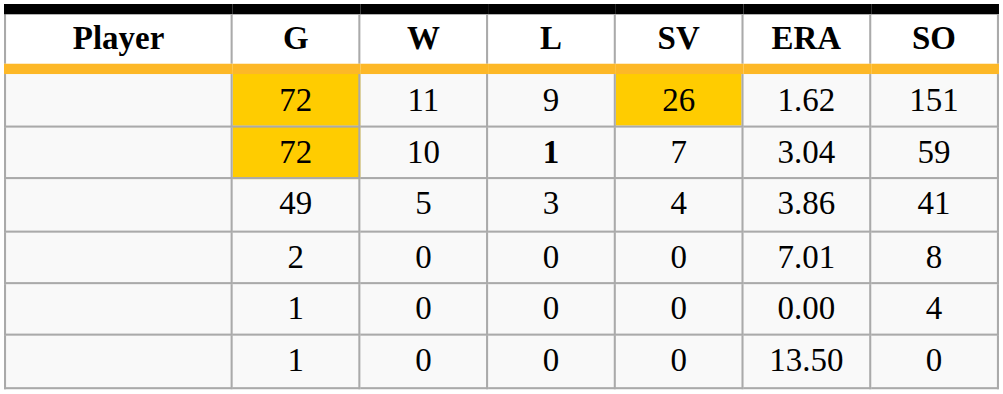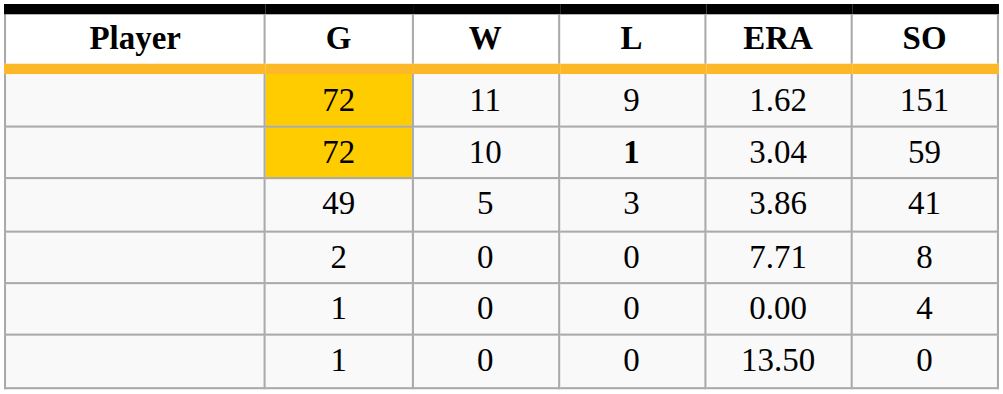- column: (679, 38)
(806, 256) 7.01 -> (778, 256) 7.71
